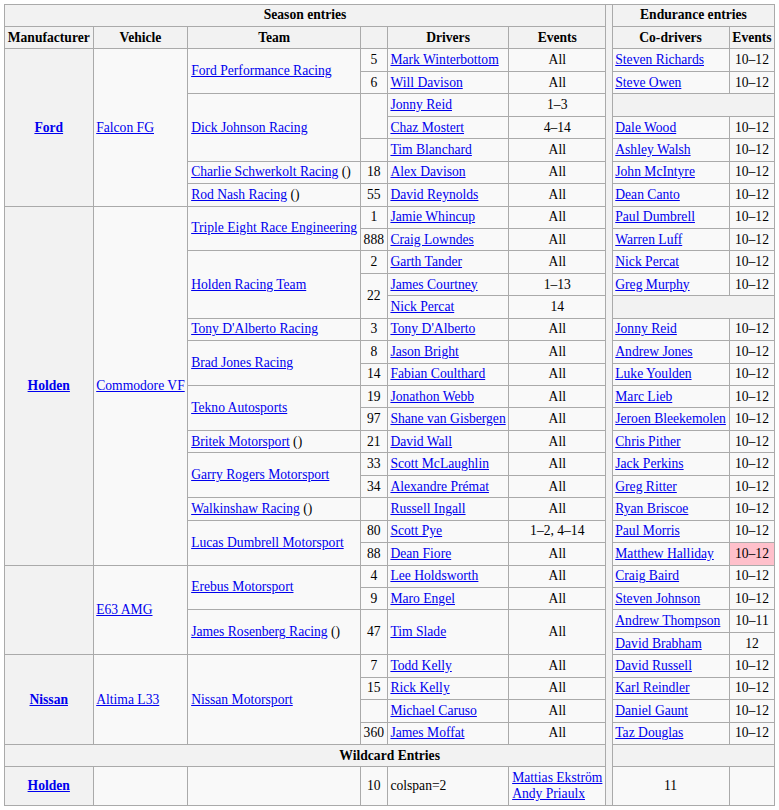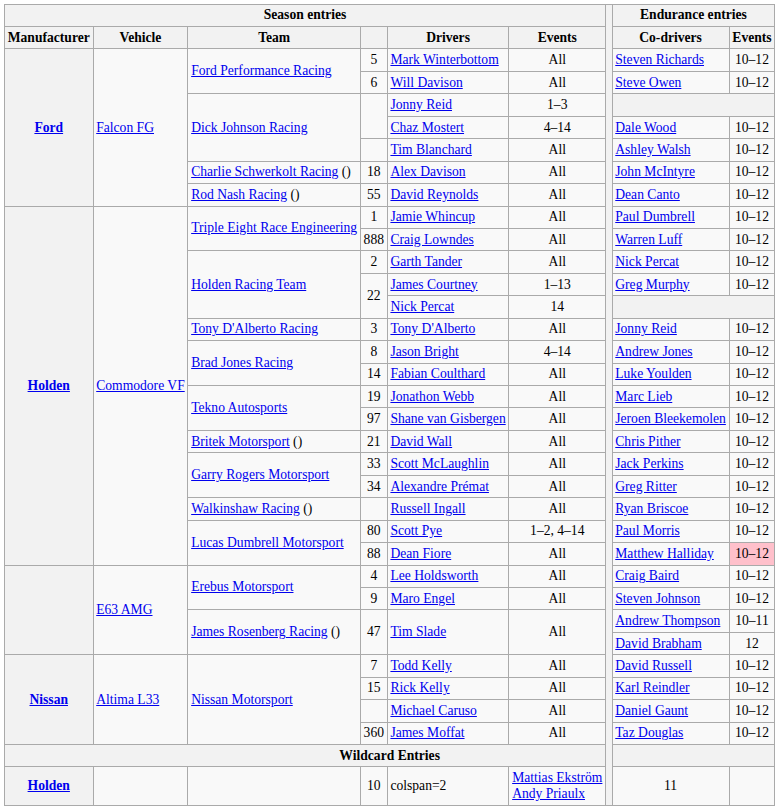(557, 351) All -> (557, 351) 4–14
